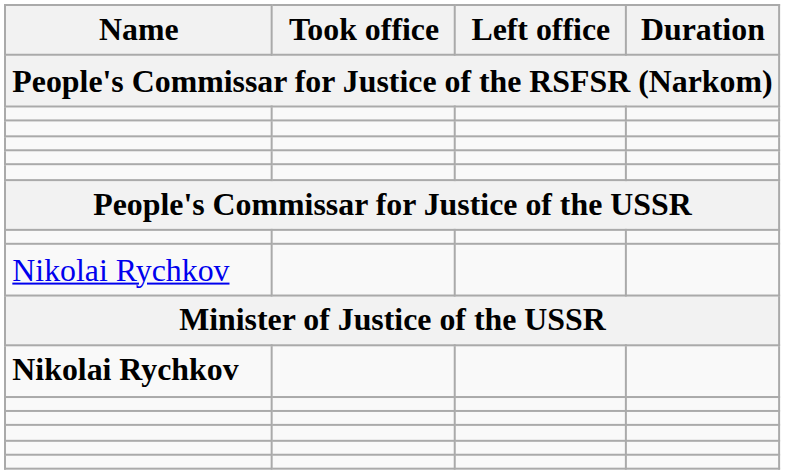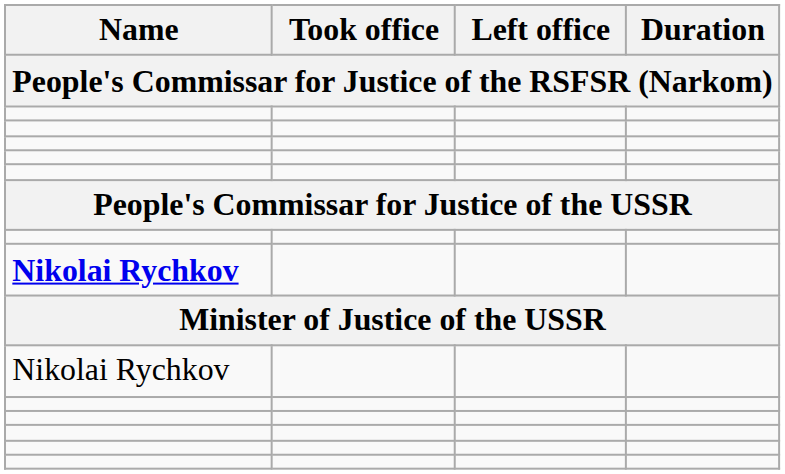(121, 269) normal -> (125, 269) bold
(125, 370) bold -> (121, 370) normal
